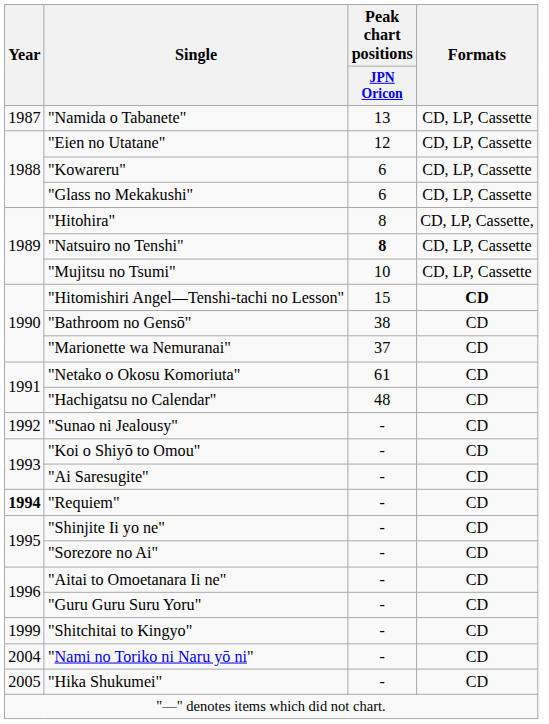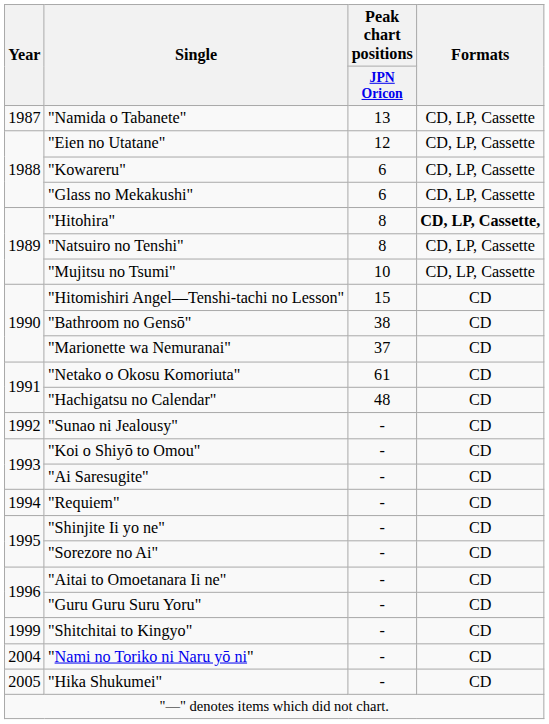(477, 220) normal -> (480, 220) bold
(382, 246) bold -> (382, 246) normal
(477, 297) bold -> (480, 297) normal
(24, 502) bold -> (24, 502) normal
